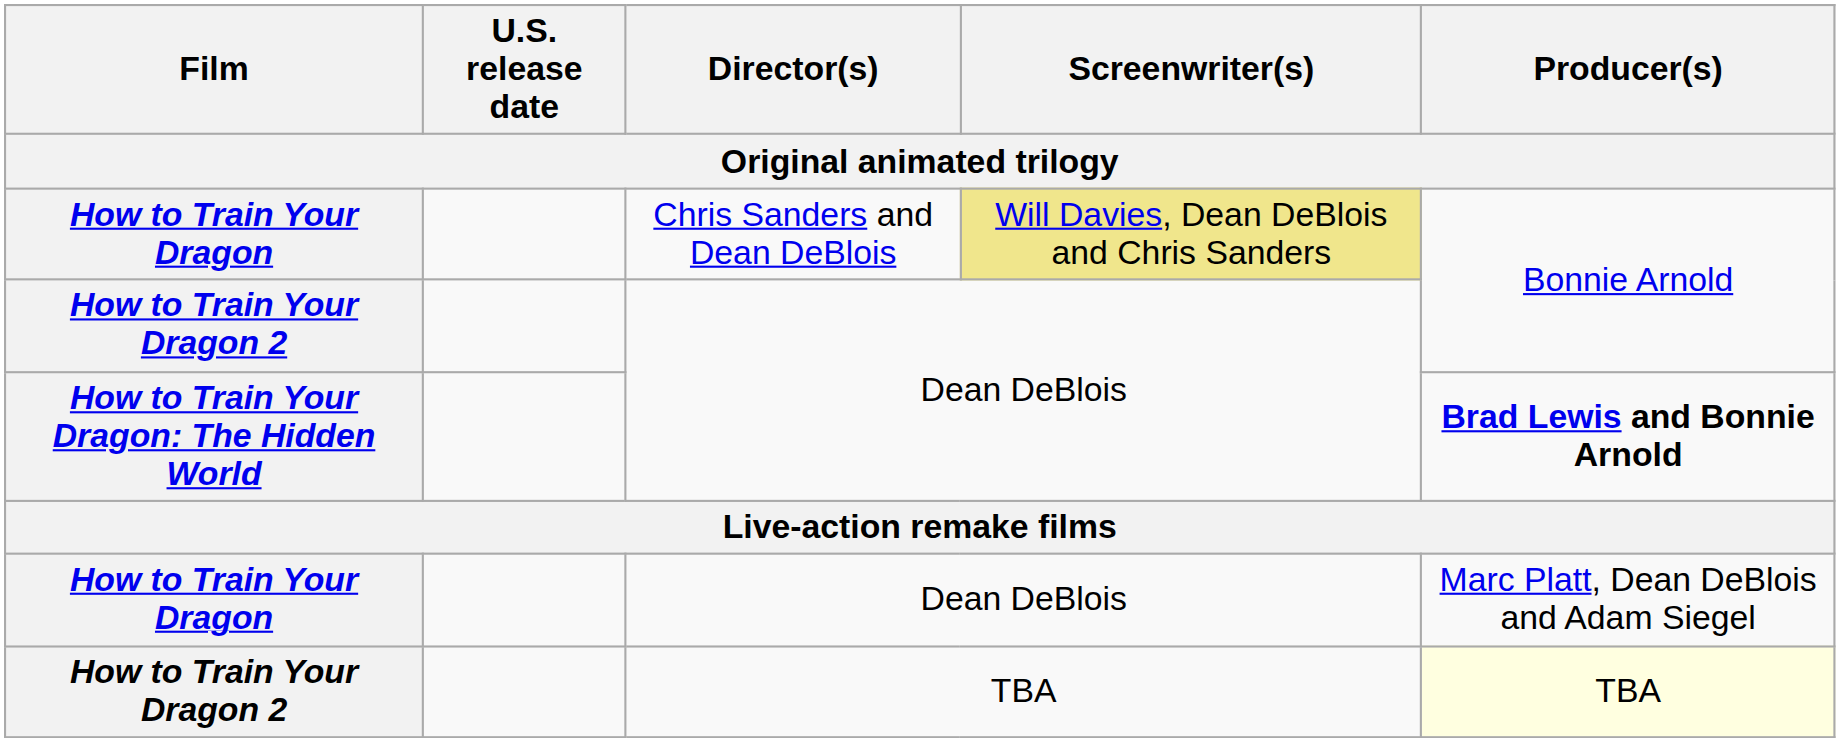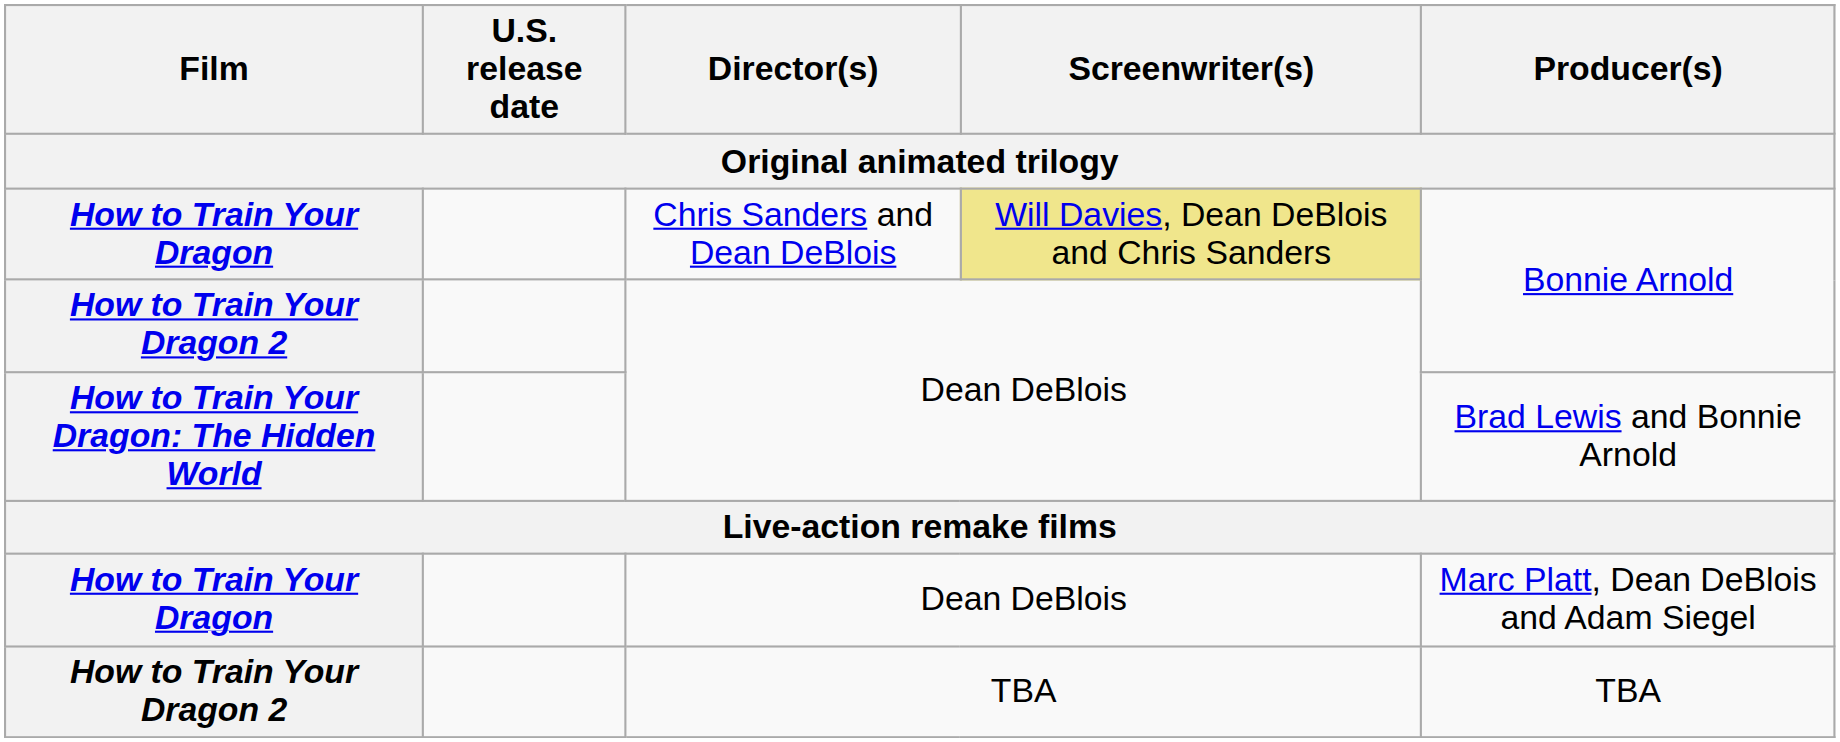(1628, 435) bold -> (1628, 435) normal
(1628, 690) lightyellow background -> (1628, 690) no background
